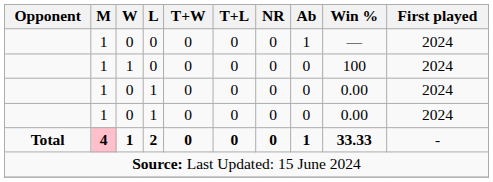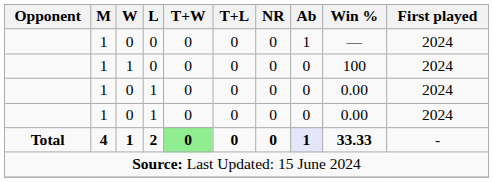(104, 139) pink background -> (104, 139) no background
(188, 139) no background -> (188, 139) lightgreen background
(306, 139) no background -> (306, 139) lavender background
